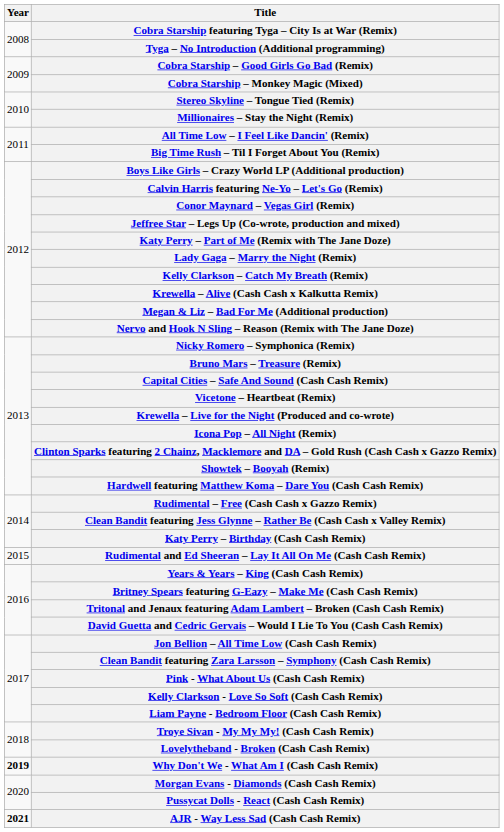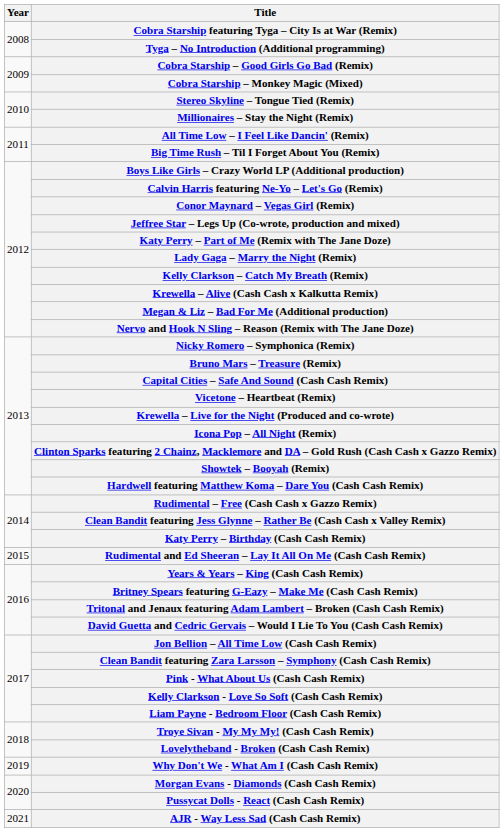(18, 766) bold -> (18, 766) normal
(18, 818) bold -> (18, 818) normal
